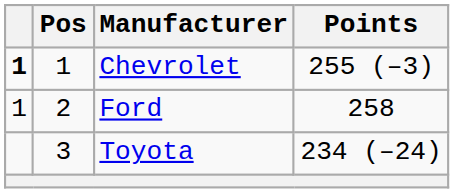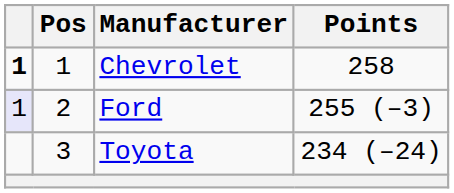(371, 69) 255 (–3) -> (371, 69) 258
(19, 111) no background -> (19, 111) lavender background
(371, 111) 258 -> (371, 111) 255 (–3)
